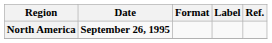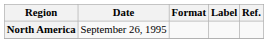(125, 30) bold -> (124, 30) normal
